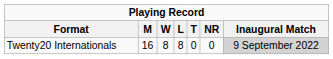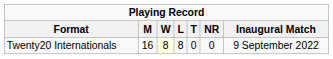(166, 45) no background -> (166, 45) lightyellow background
(276, 45) lightgrey background -> (276, 45) no background
